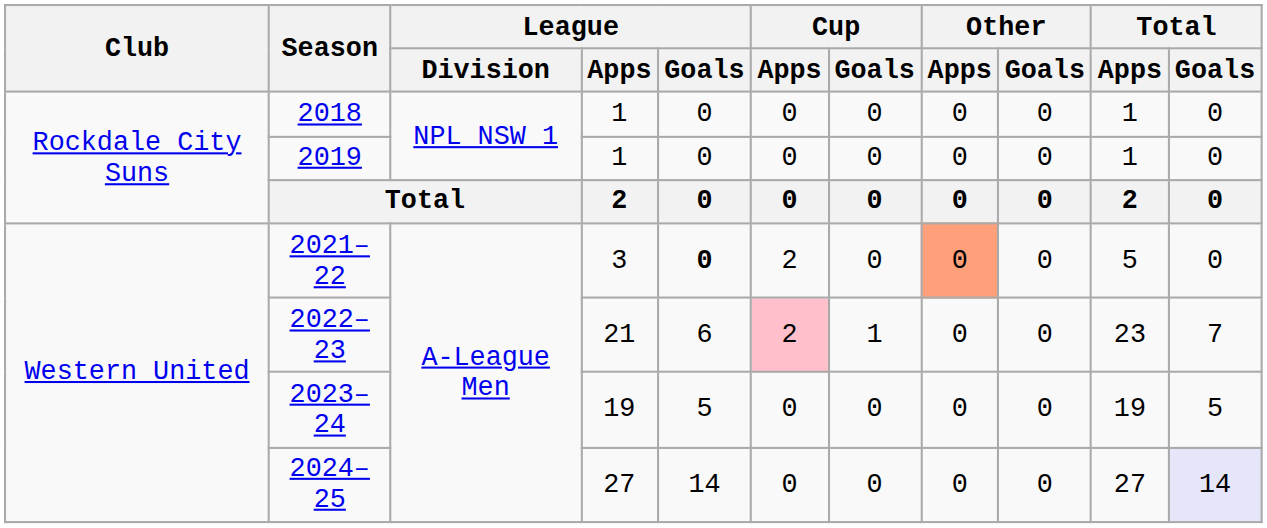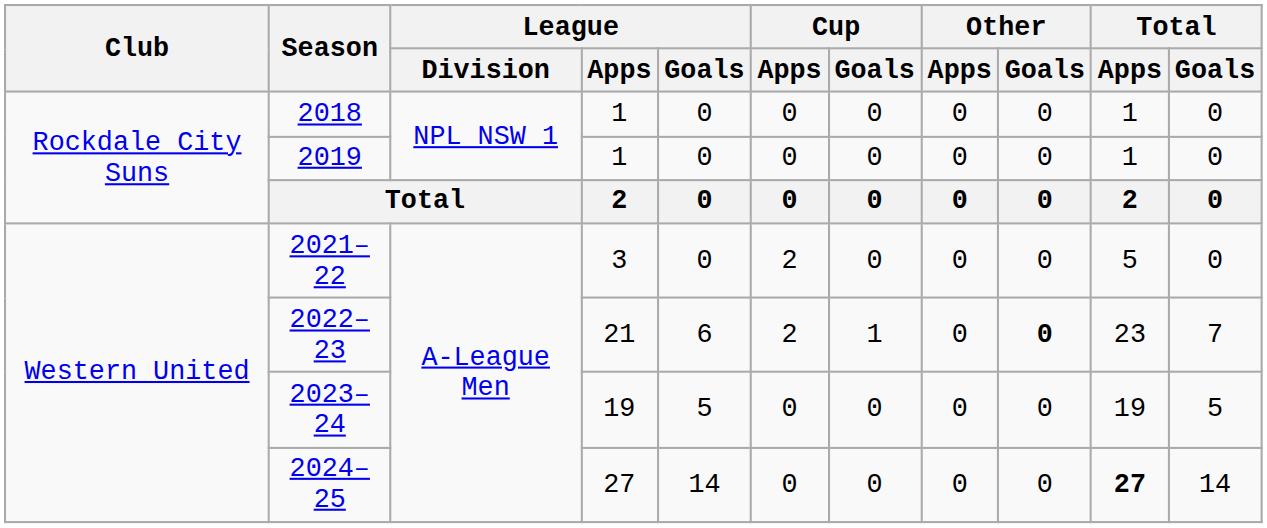(704, 261) bold -> (704, 261) normal
(960, 261) lightsalmon background -> (960, 261) no background
(790, 335) pink background -> (790, 335) no background
(1045, 335) normal -> (1045, 335) bold
(1130, 484) normal -> (1130, 484) bold
(1215, 484) lavender background -> (1215, 484) no background
